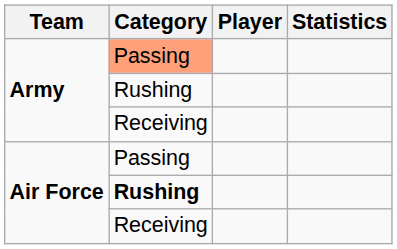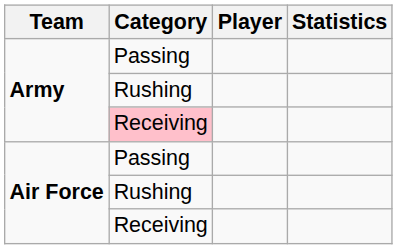(152, 55) lightsalmon background -> (152, 55) no background
(161, 123) no background -> (161, 123) pink background
(157, 191) bold -> (153, 191) normal
